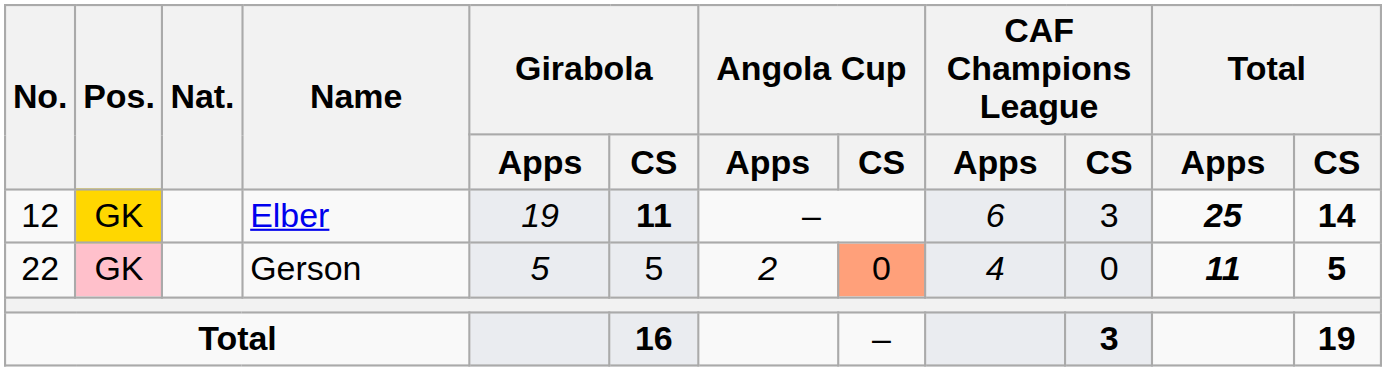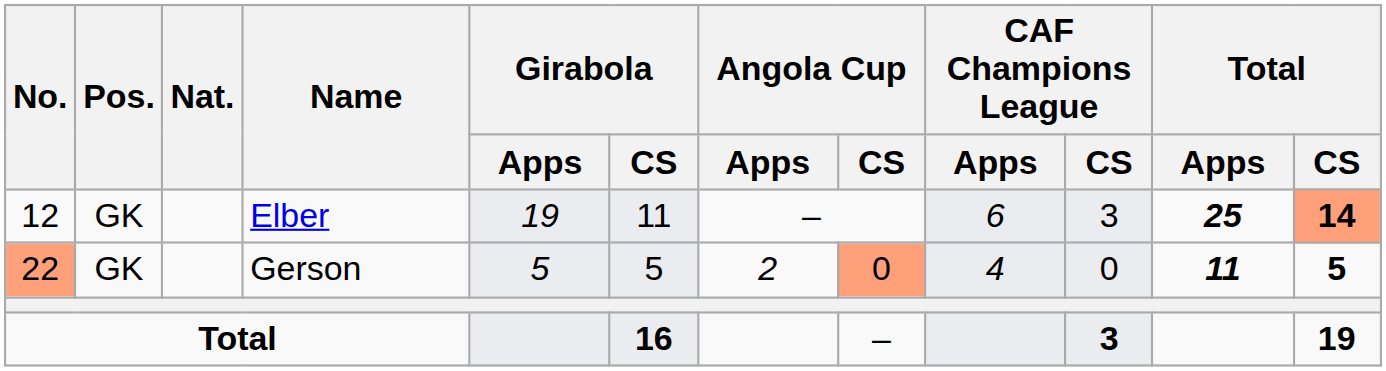(119, 215) gold background -> (119, 215) no background
(654, 215) bold -> (654, 215) normal
(1337, 215) no background -> (1337, 215) lightsalmon background
(40, 269) no background -> (40, 269) lightsalmon background
(119, 269) pink background -> (119, 269) no background
